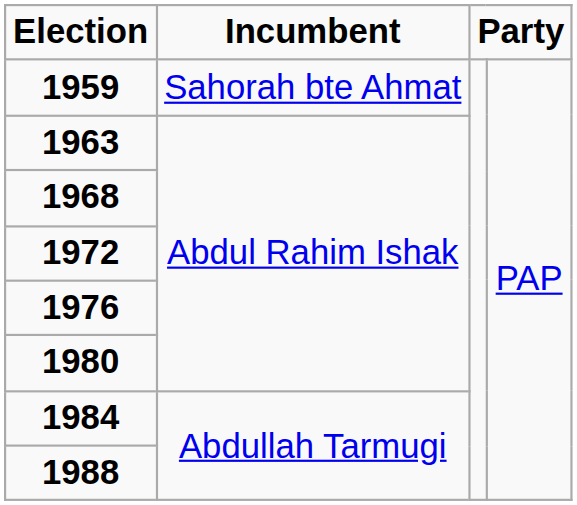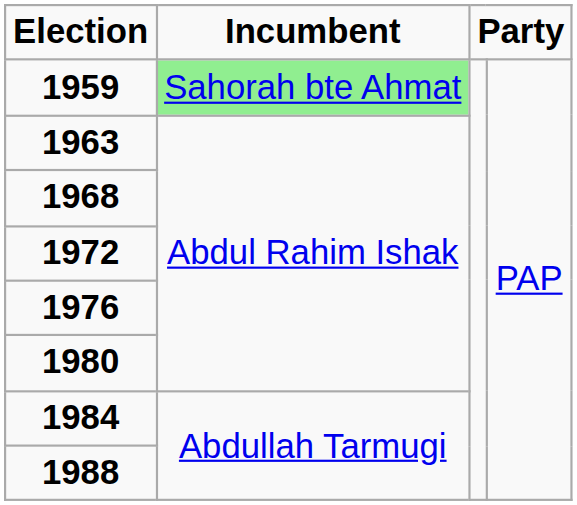(313, 87) no background -> (313, 87) lightgreen background
